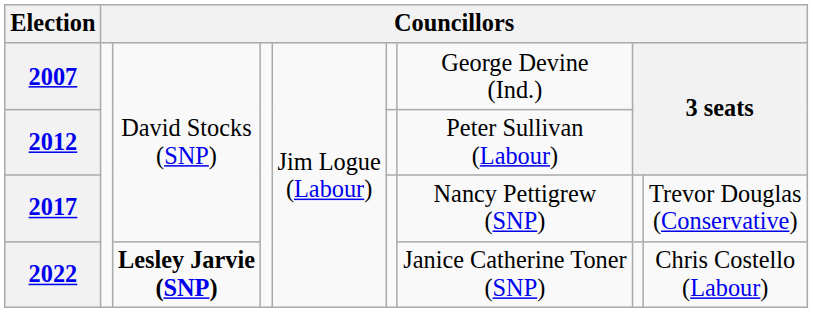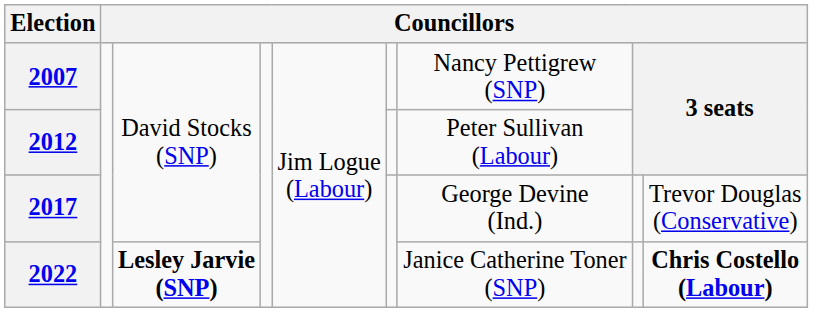(515, 76) George Devine (Ind.) -> (515, 76) Nancy Pettigrew (SNP)
(515, 207) Nancy Pettigrew (SNP) -> (515, 207) George Devine (Ind.)
(725, 273) normal -> (725, 273) bold
